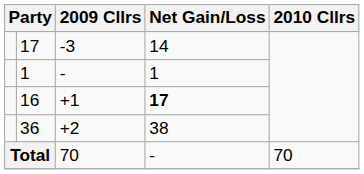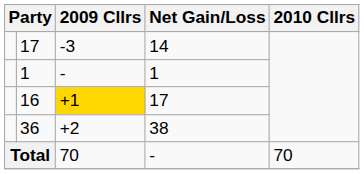(70, 100) no background -> (70, 100) gold background
(159, 100) bold -> (159, 100) normal
